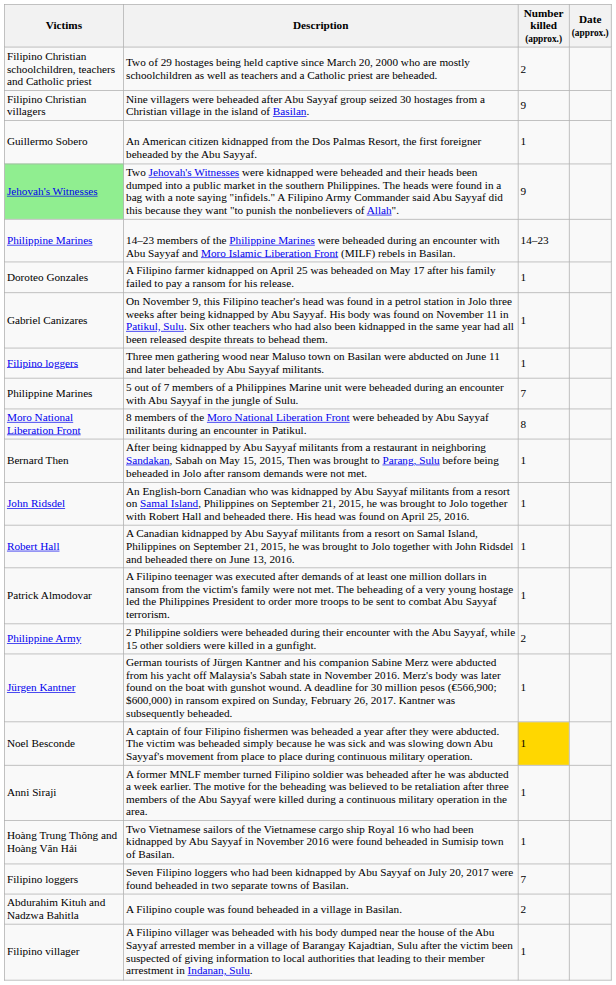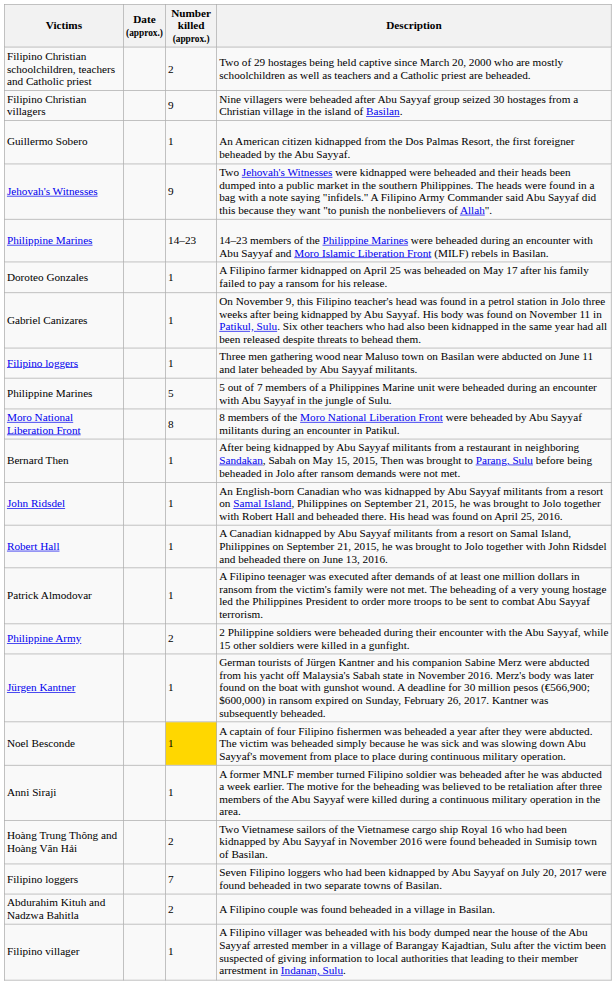columns swapped: (590, 25) <-> (321, 25)
(52, 191) lightgreen background -> (52, 191) no background
(523, 393) 7 -> (171, 393) 5
(523, 842) 1 -> (171, 842) 2
